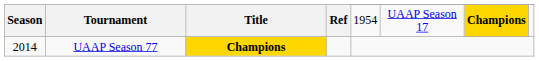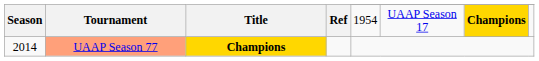(116, 46) no background -> (116, 46) lightsalmon background
